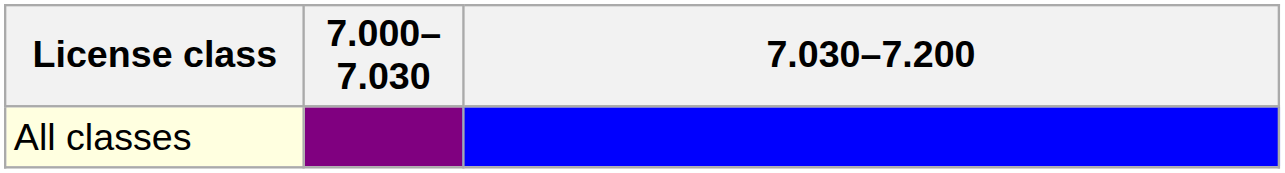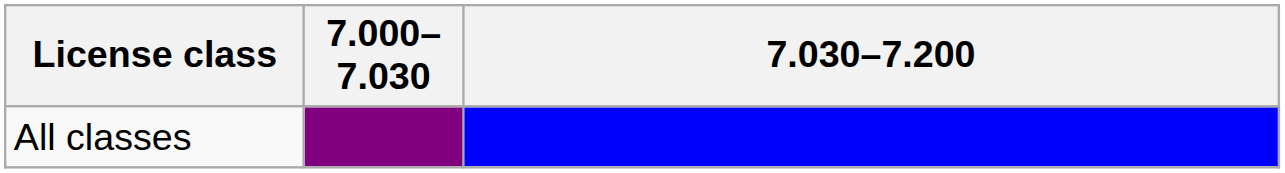(103, 136) lightyellow background -> (103, 136) no background
